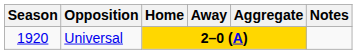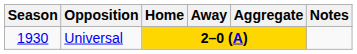(33, 37) 1920 -> (33, 37) 1930
